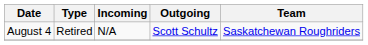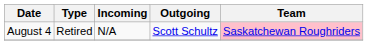(292, 31) no background -> (292, 31) pink background
